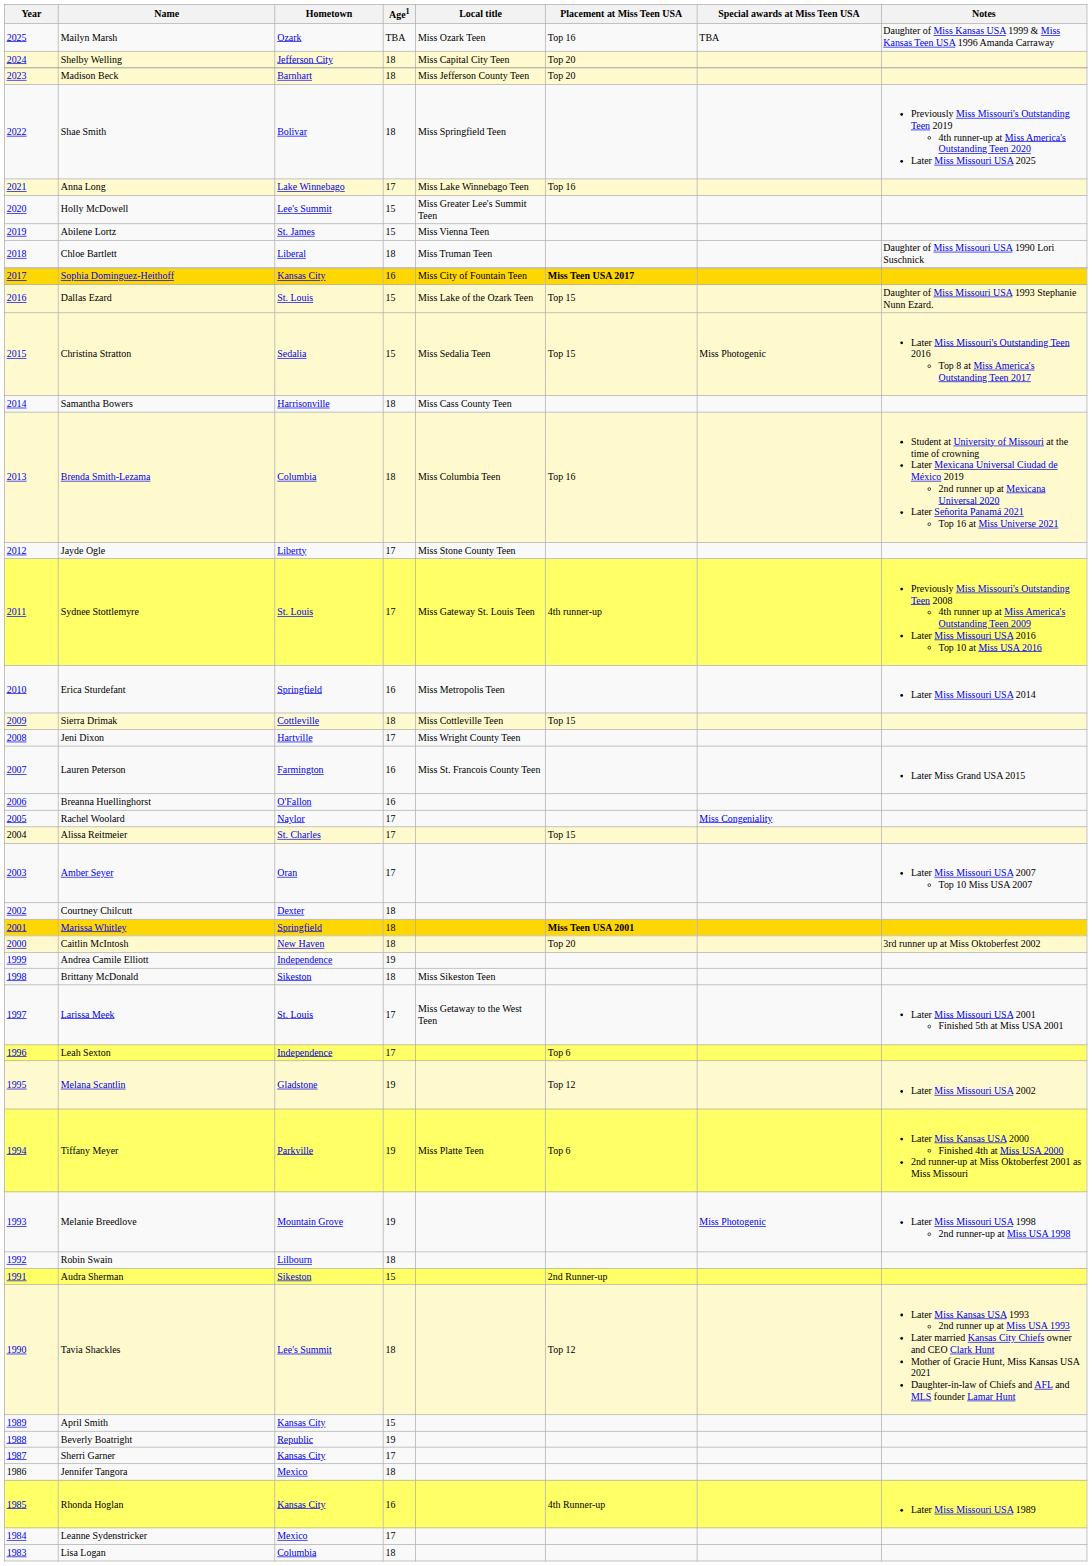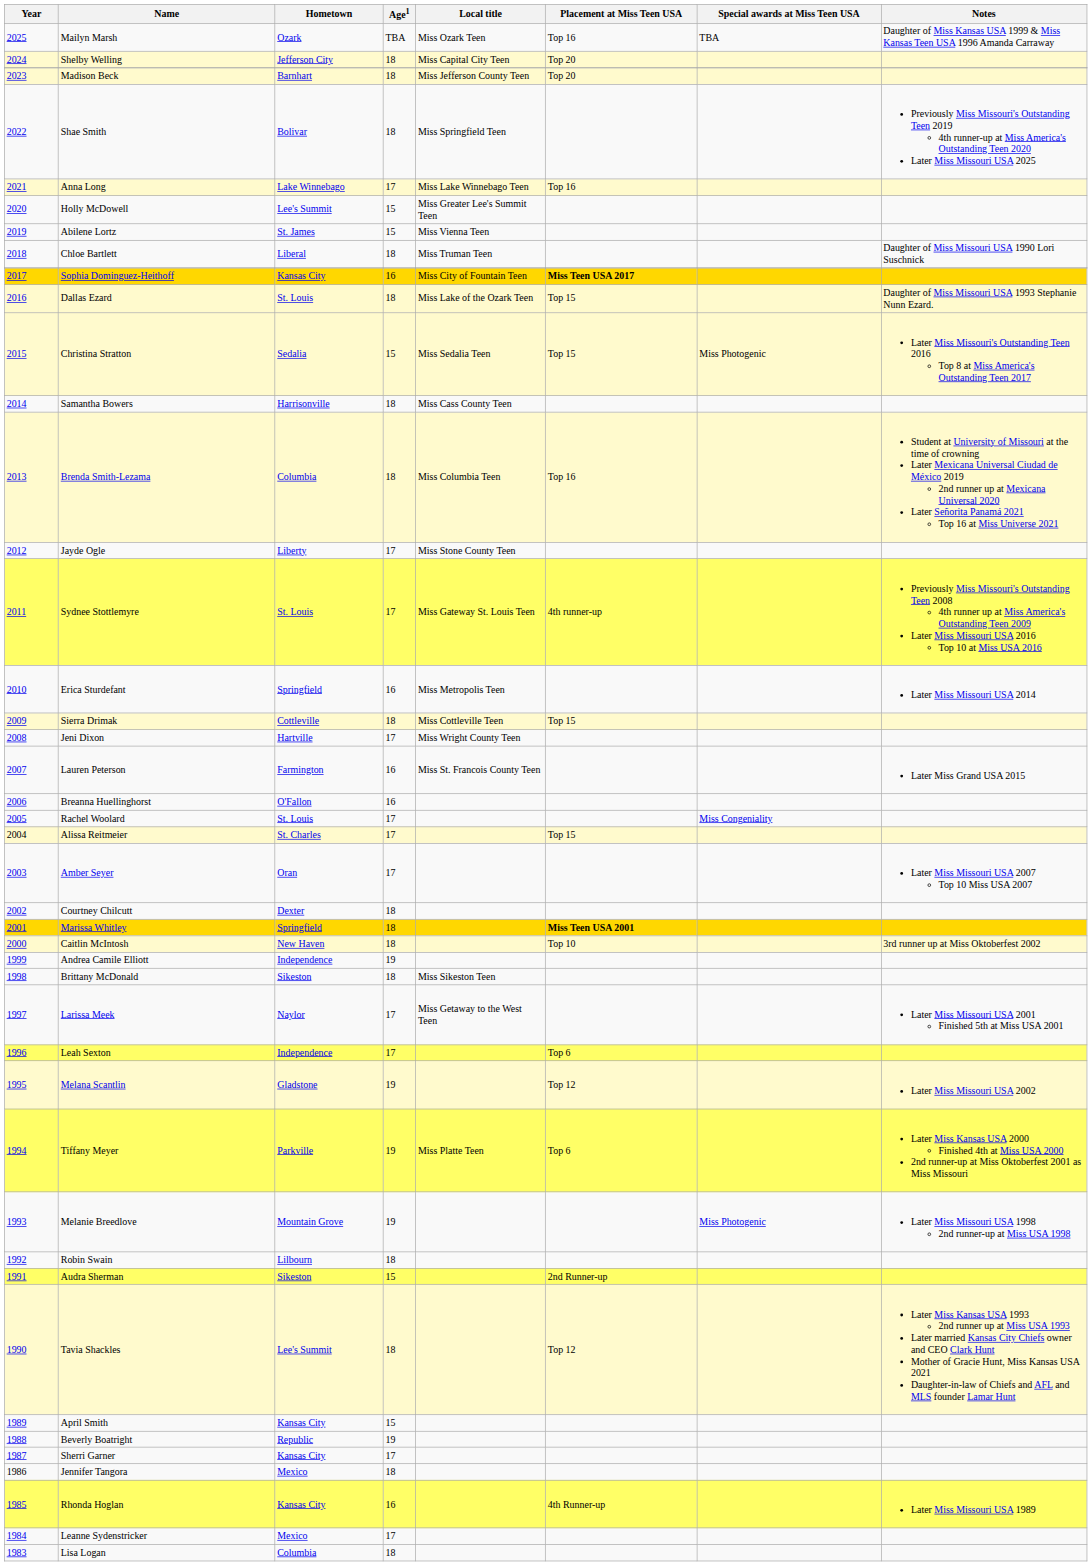(390, 299) 15 -> (390, 299) 18
(291, 819) Naylor -> (295, 819) St. Louis
(562, 944) Top 20 -> (562, 944) Top 10
(295, 1015) St. Louis -> (291, 1015) Naylor
